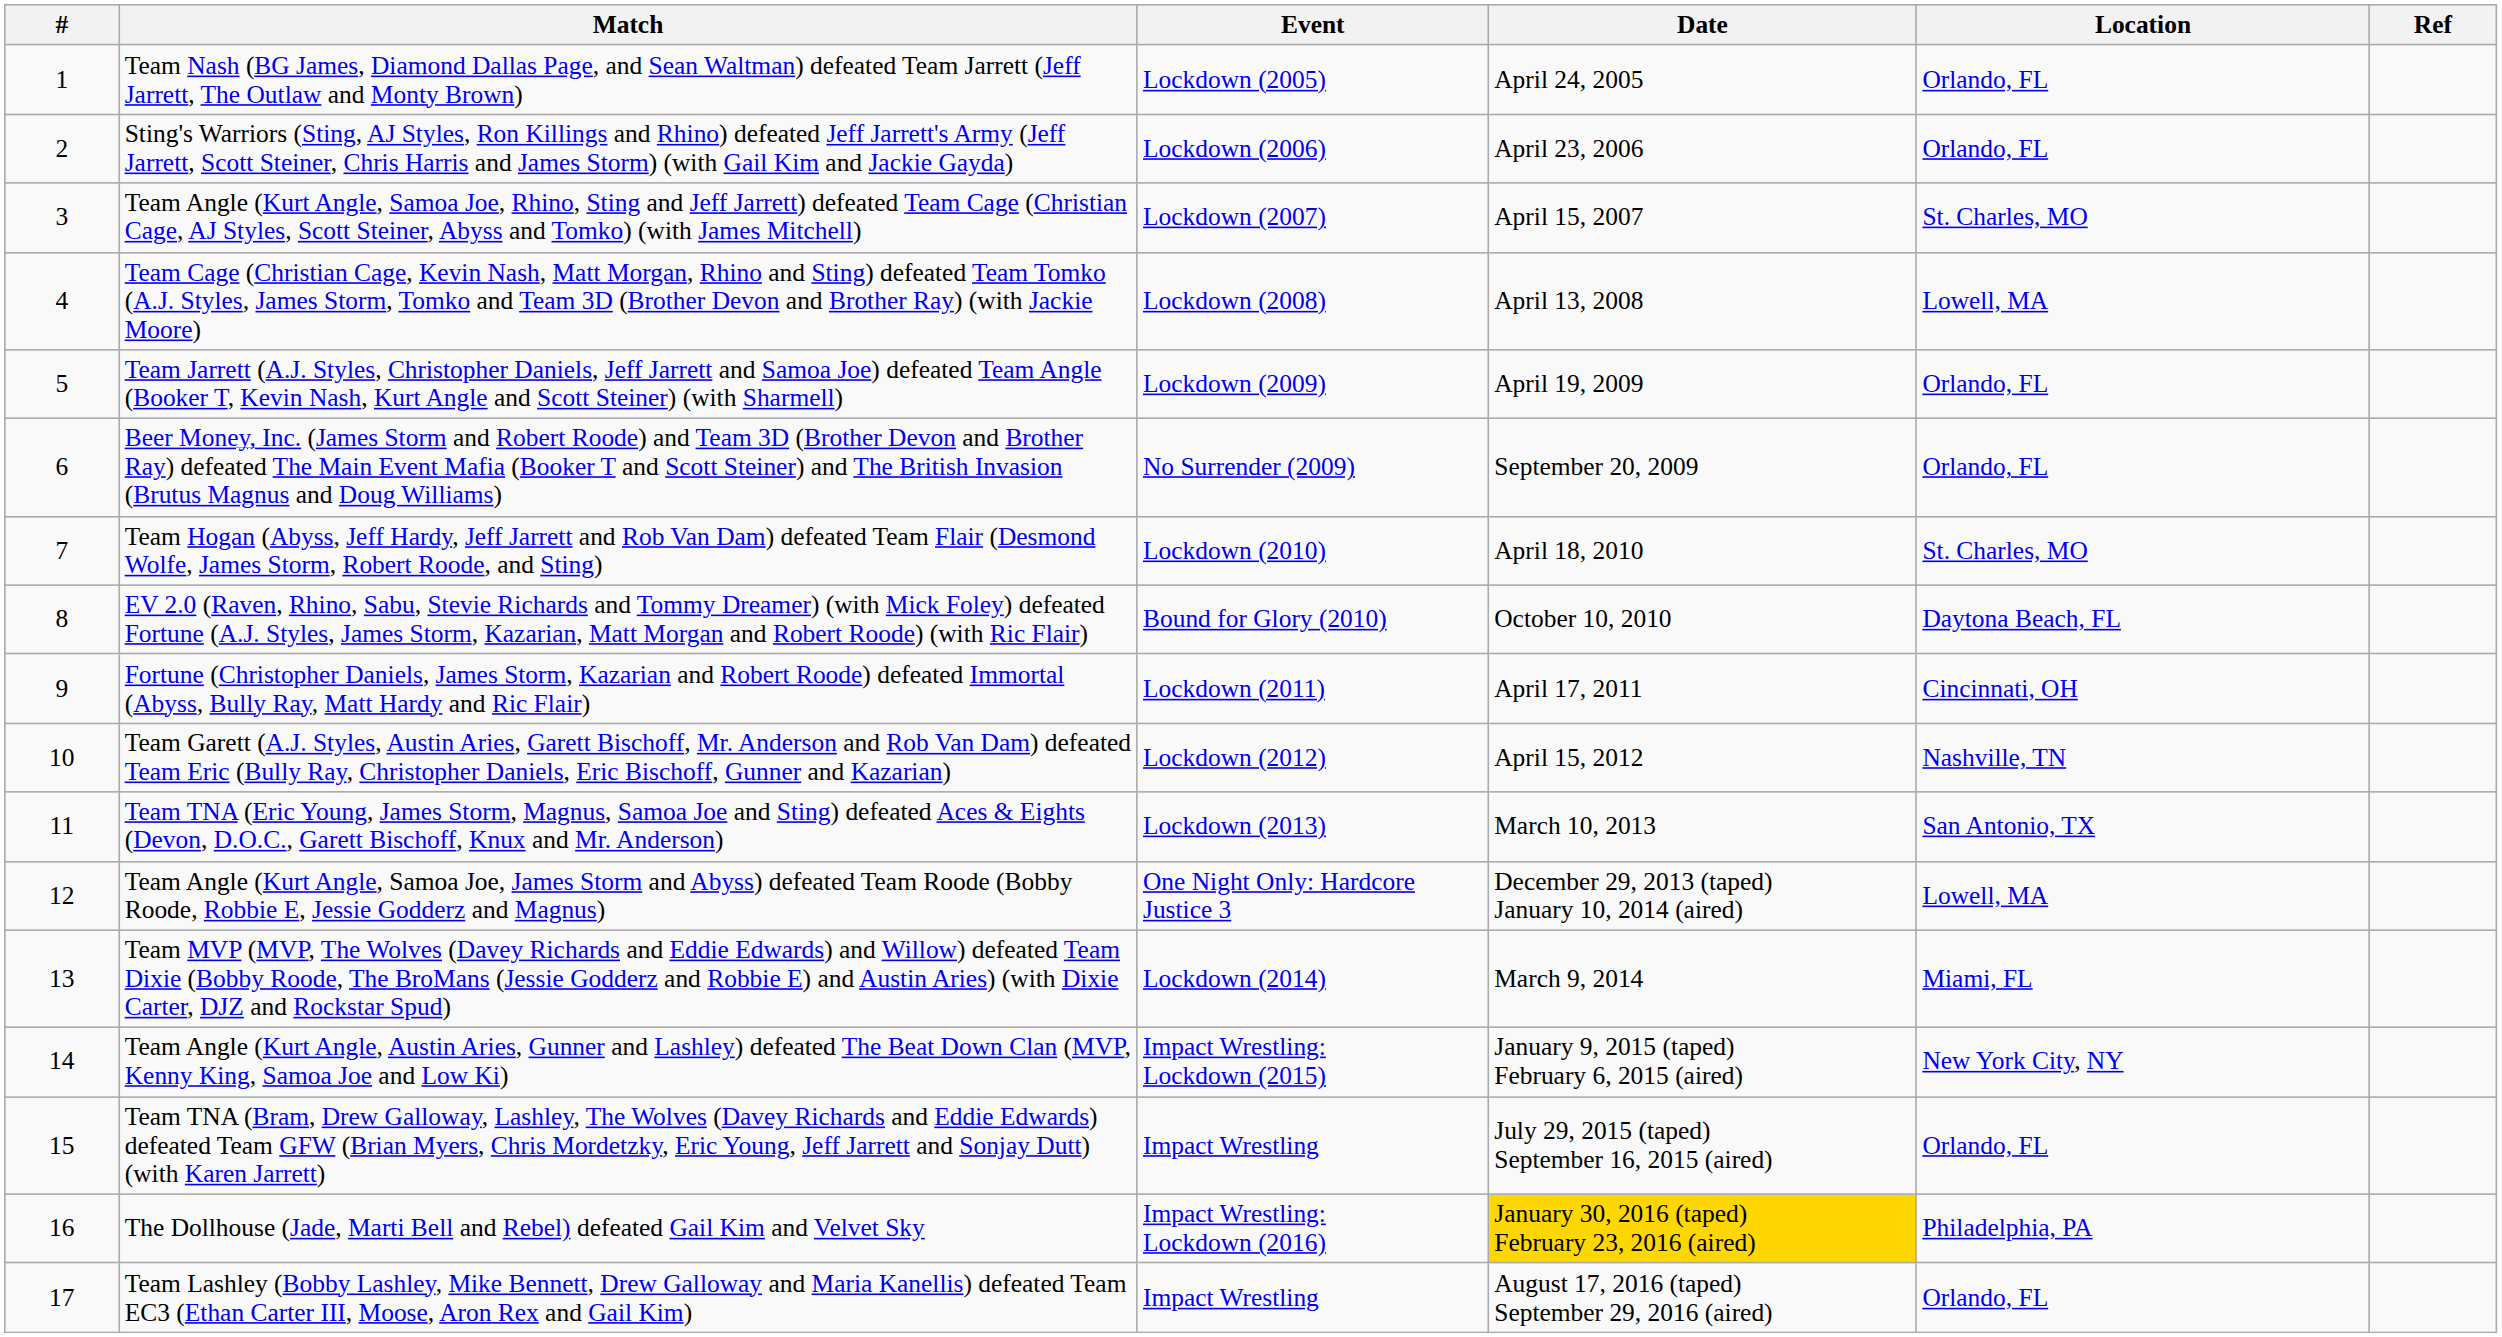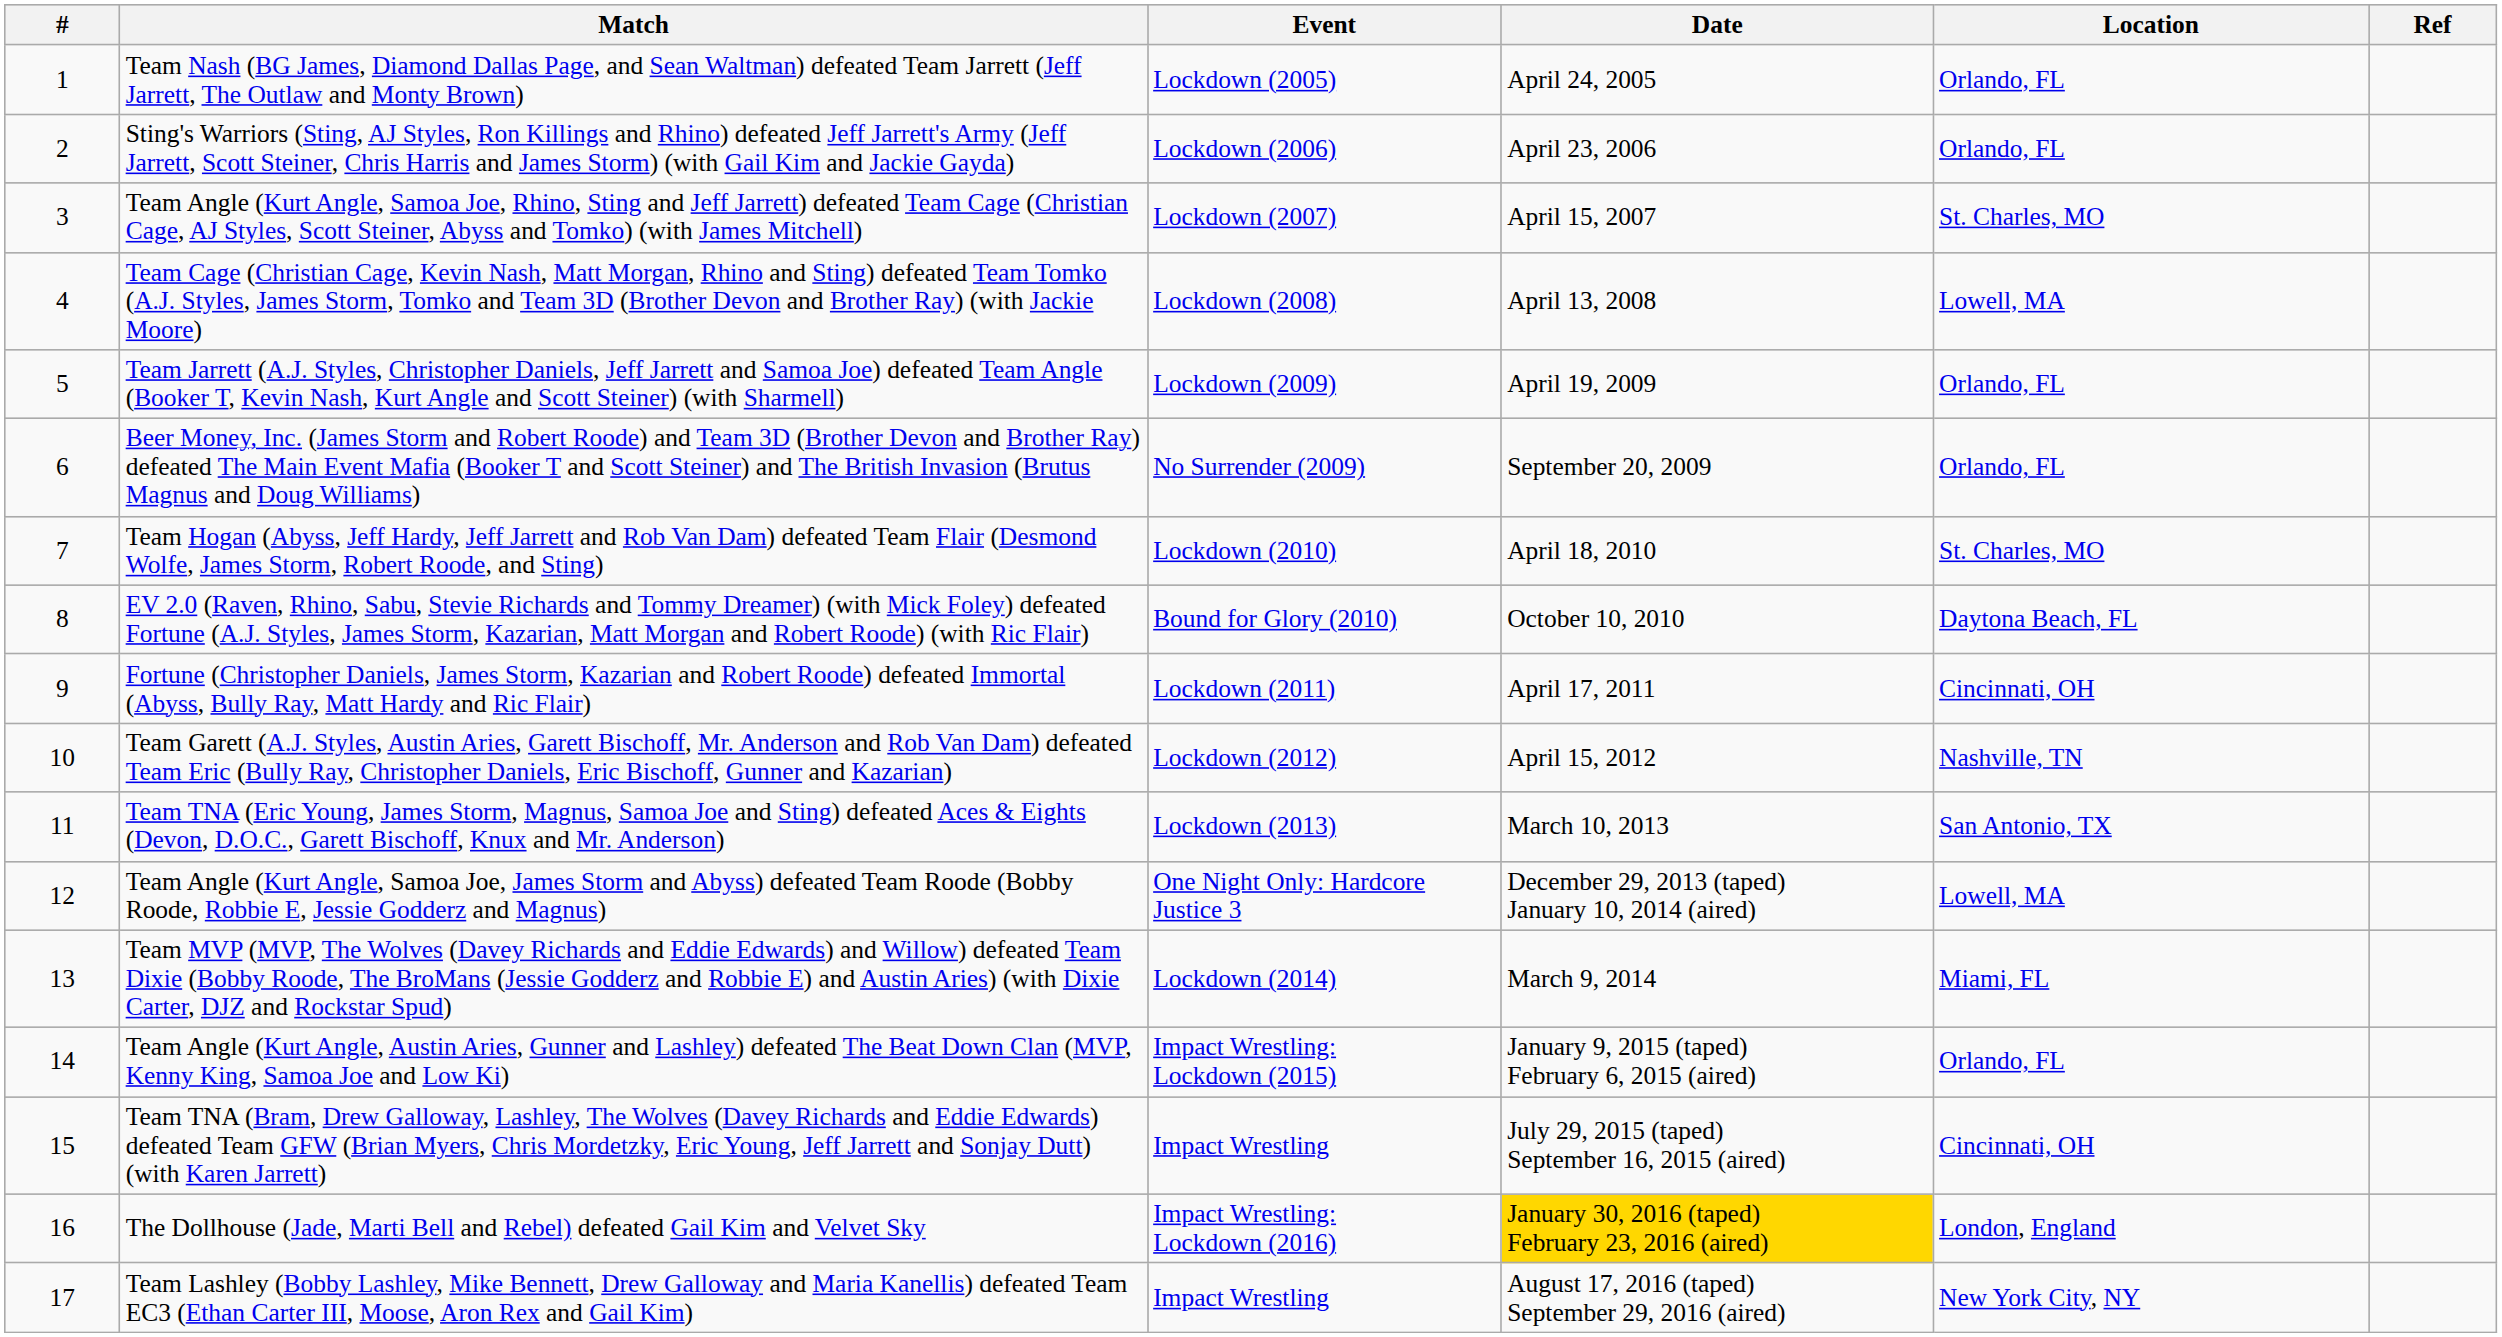(2023, 1061) New York City, NY -> (2002, 1061) Orlando, FL
(1985, 1145) Orlando, FL -> (2017, 1145) Cincinnati, OH
(2007, 1228) Philadelphia, PA -> (2027, 1228) London, England
(1985, 1297) Orlando, FL -> (2040, 1297) New York City, NY
